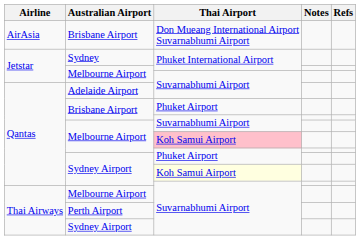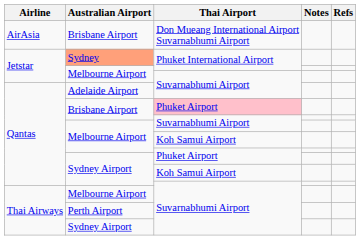(83, 57) no background -> (83, 57) lightsalmon background
(187, 106) no background -> (187, 106) pink background
(196, 139) pink background -> (196, 139) no background
(196, 172) lightyellow background -> (196, 172) no background
